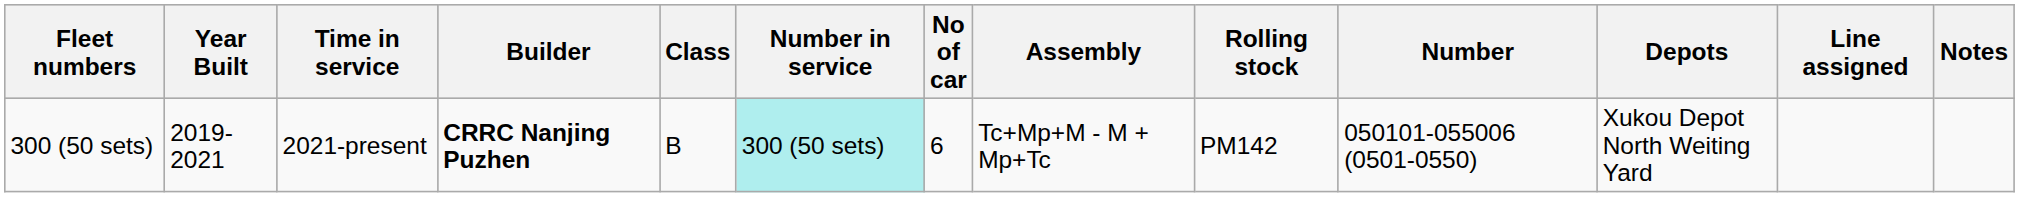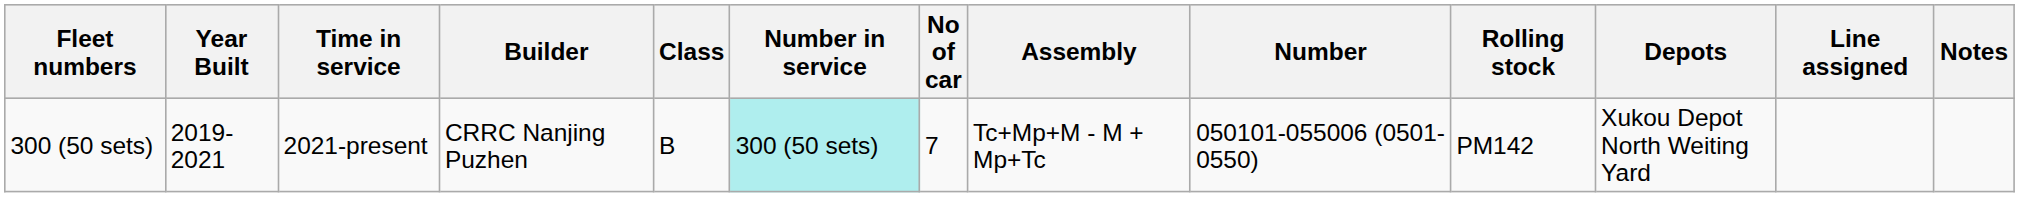columns swapped: (1266, 52) <-> (1468, 52)
(527, 145) bold -> (525, 145) normal
(937, 145) 6 -> (932, 145) 7
